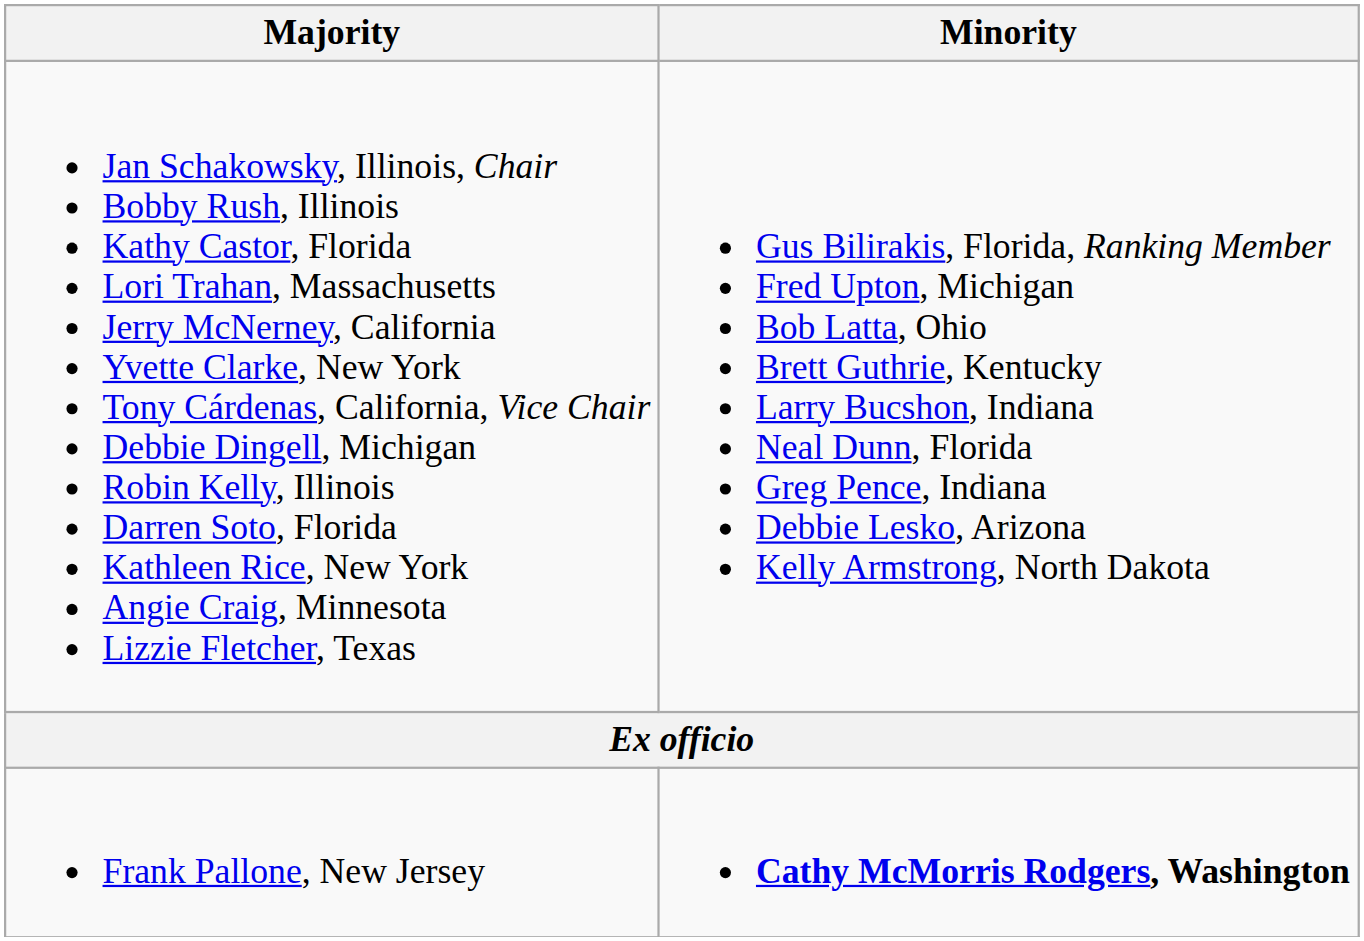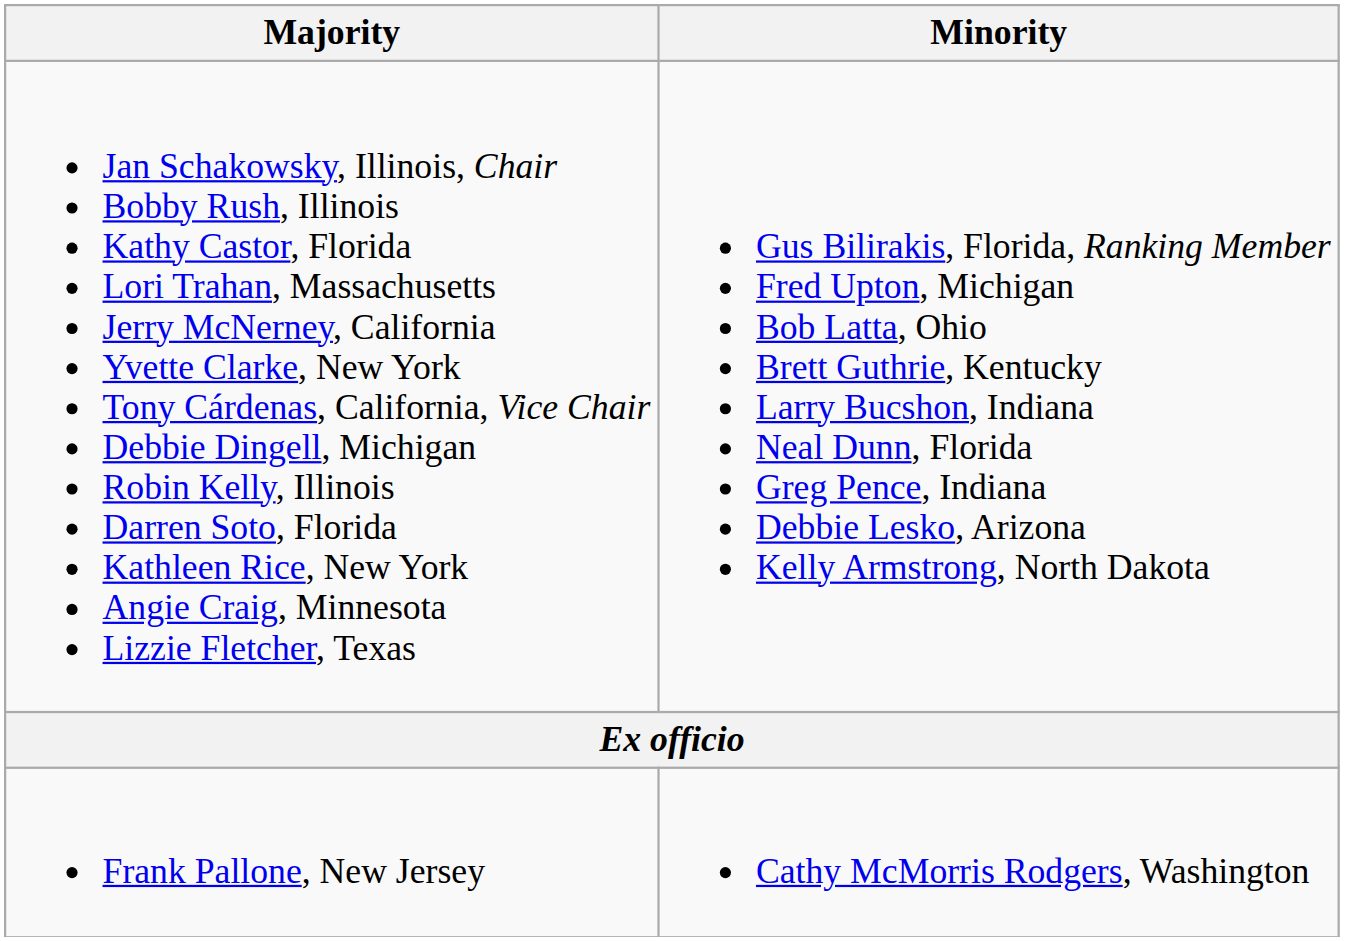(1008, 872) bold -> (999, 872) normal
